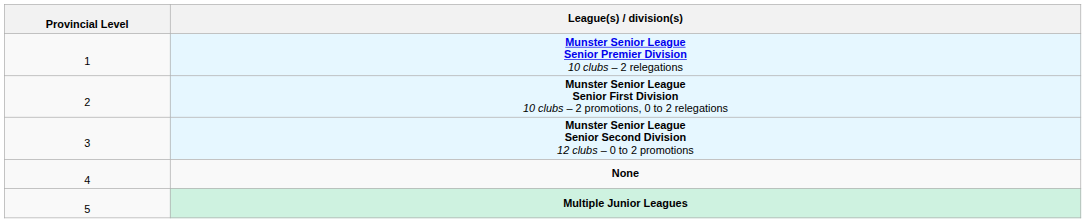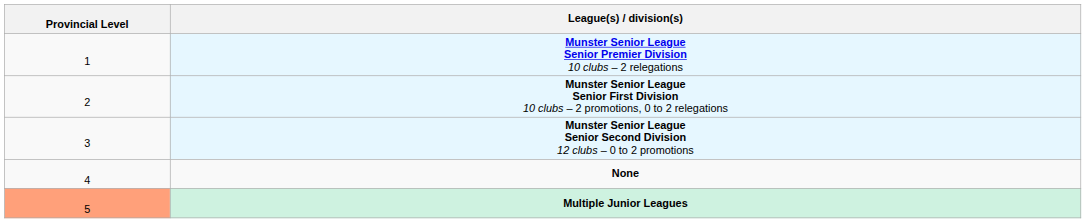(87, 209) no background -> (87, 209) lightsalmon background
